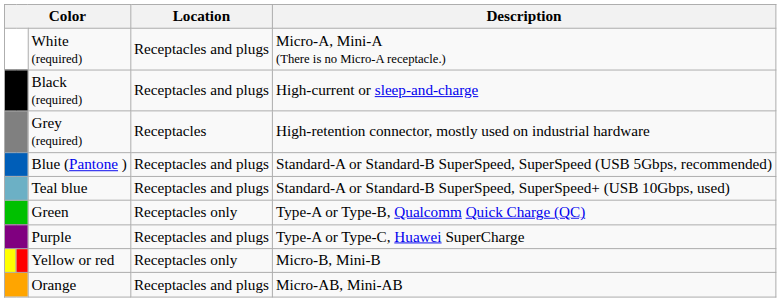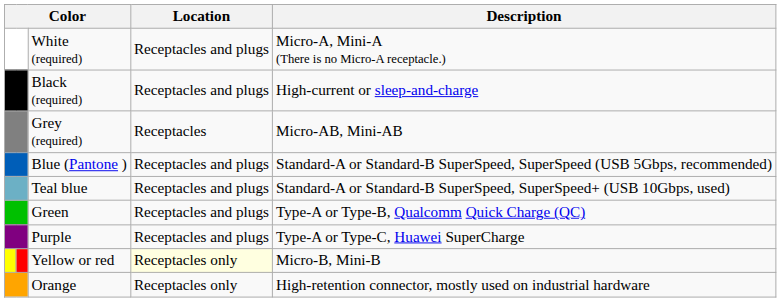(463, 131) High-retention connector, mostly used on industrial hardware -> (339, 131) Micro‑AB, Mini‑AB
(186, 212) Receptacles only -> (201, 212) Receptacles and plugs
(186, 260) no background -> (186, 260) lightyellow background
(201, 284) Receptacles and plugs -> (186, 284) Receptacles only
(339, 284) Micro‑AB, Mini‑AB -> (463, 284) High-retention connector, mostly used on industrial hardware
